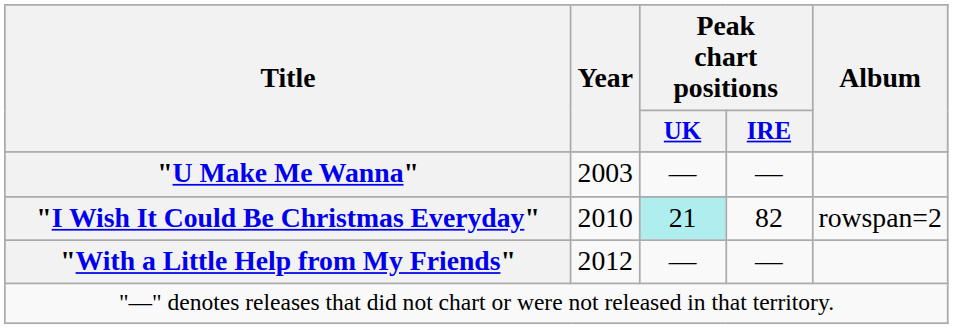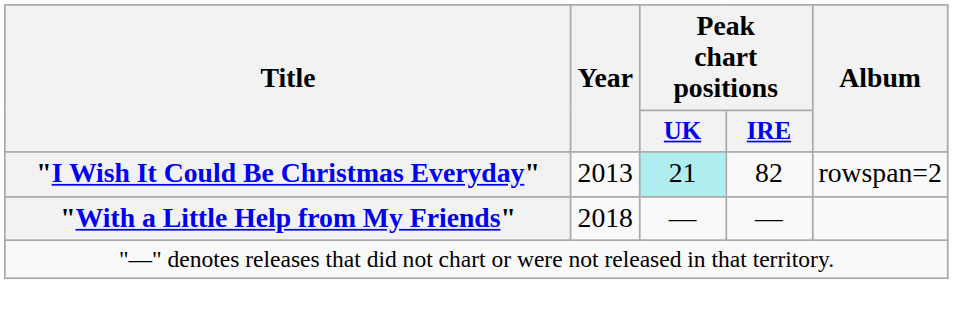- row: (288, 173)
(605, 217) 2010 -> (605, 173) 2013
(605, 261) 2012 -> (605, 217) 2018
